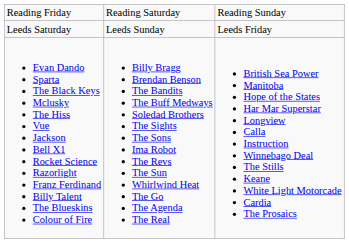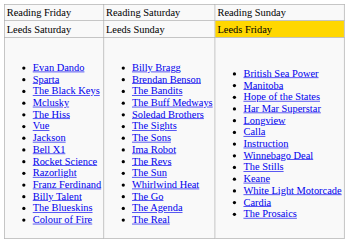(245, 29) no background -> (245, 29) gold background
